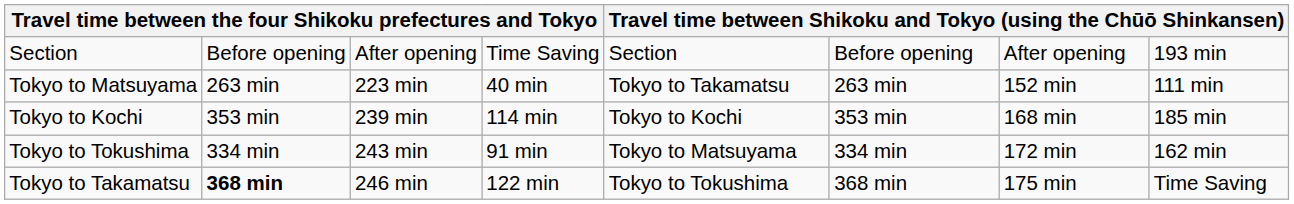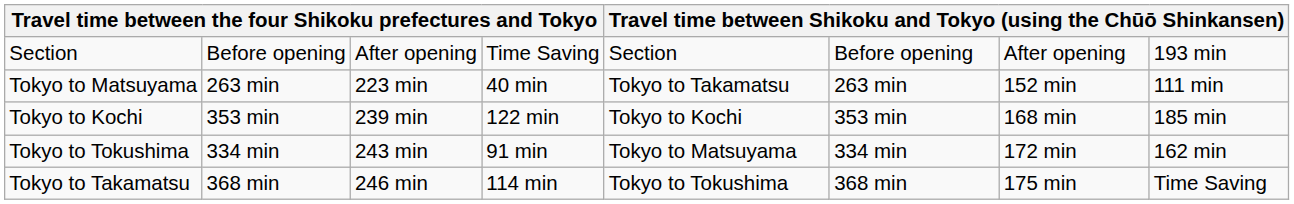(522, 118) 114 min -> (523, 118) 122 min
(245, 183) bold -> (243, 183) normal
(523, 183) 122 min -> (522, 183) 114 min
